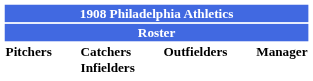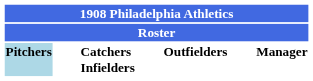(29, 51) no background -> (29, 51) lightblue background
